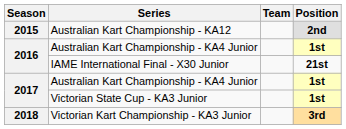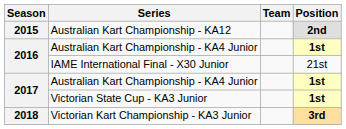(317, 64) bold -> (317, 64) normal
